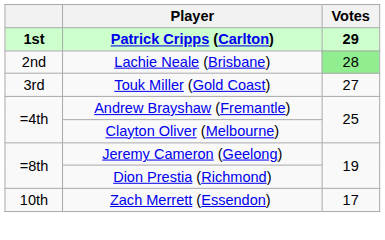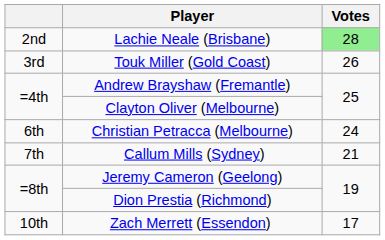- row: (192, 39)
(351, 85) 27 -> (351, 62) 26
+ row: (192, 131)
+ row: (192, 154)
